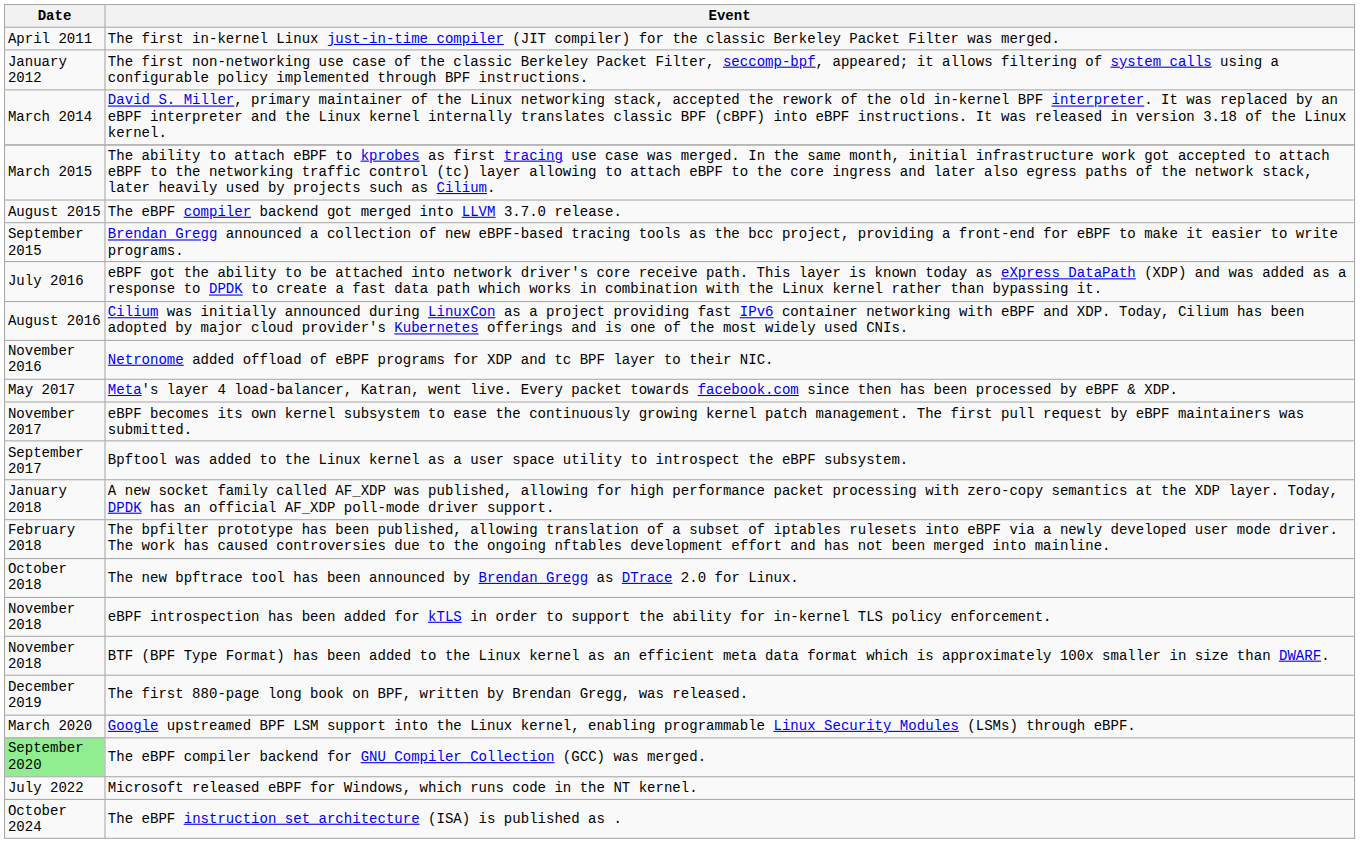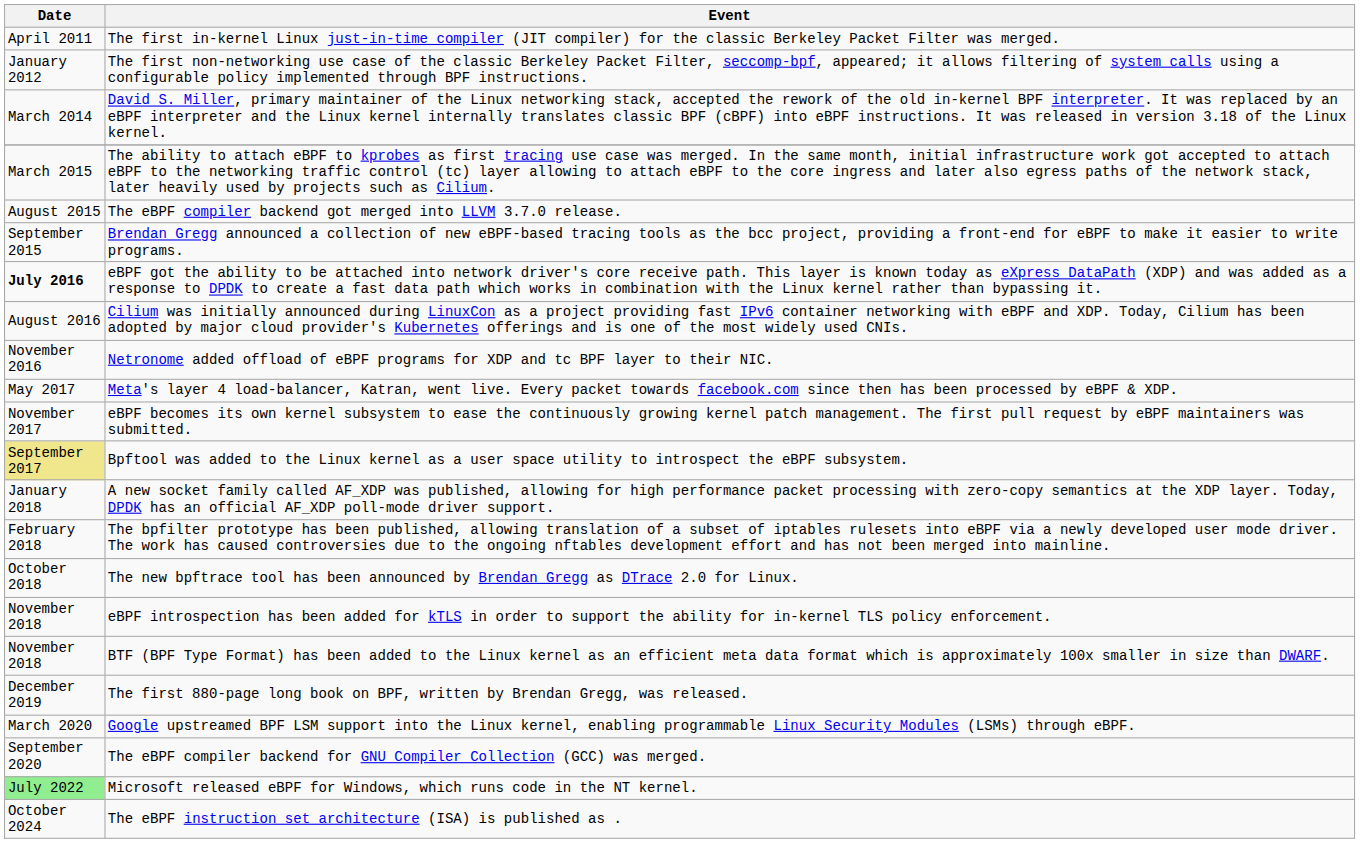(46, 281) normal -> (46, 281) bold
(46, 461) no background -> (46, 461) khaki background
(46, 757) lightgreen background -> (46, 757) no background
(46, 788) no background -> (46, 788) lightgreen background
